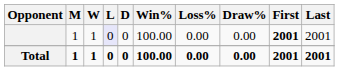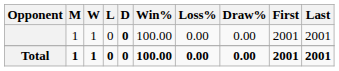(110, 35) lavender background -> (110, 35) no background
(125, 35) normal -> (125, 35) bold
(286, 35) bold -> (286, 35) normal
